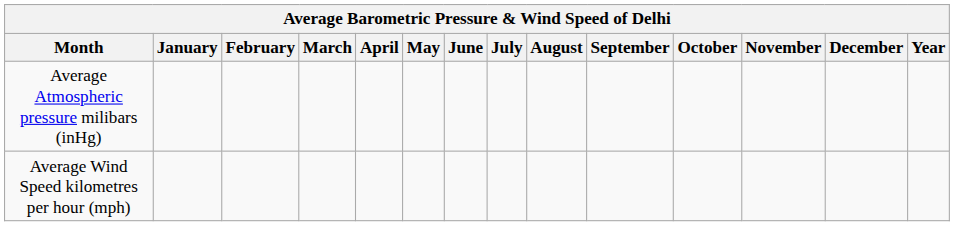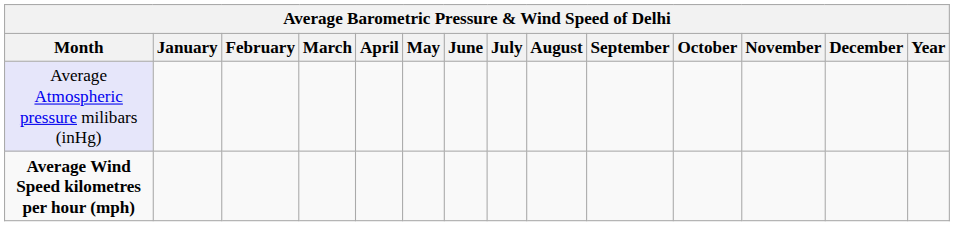(79, 106) no background -> (79, 106) lavender background
(79, 186) normal -> (79, 186) bold
